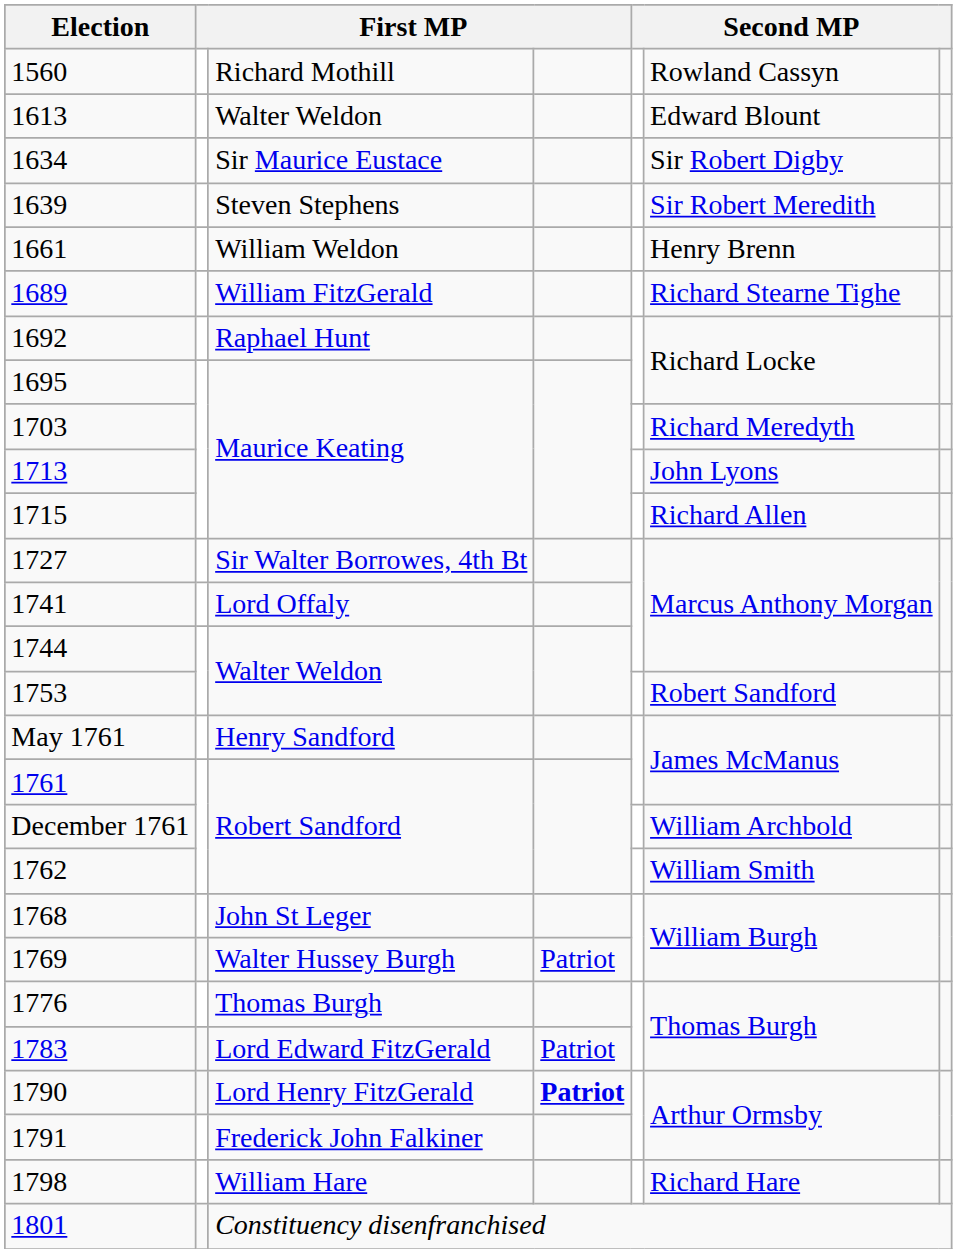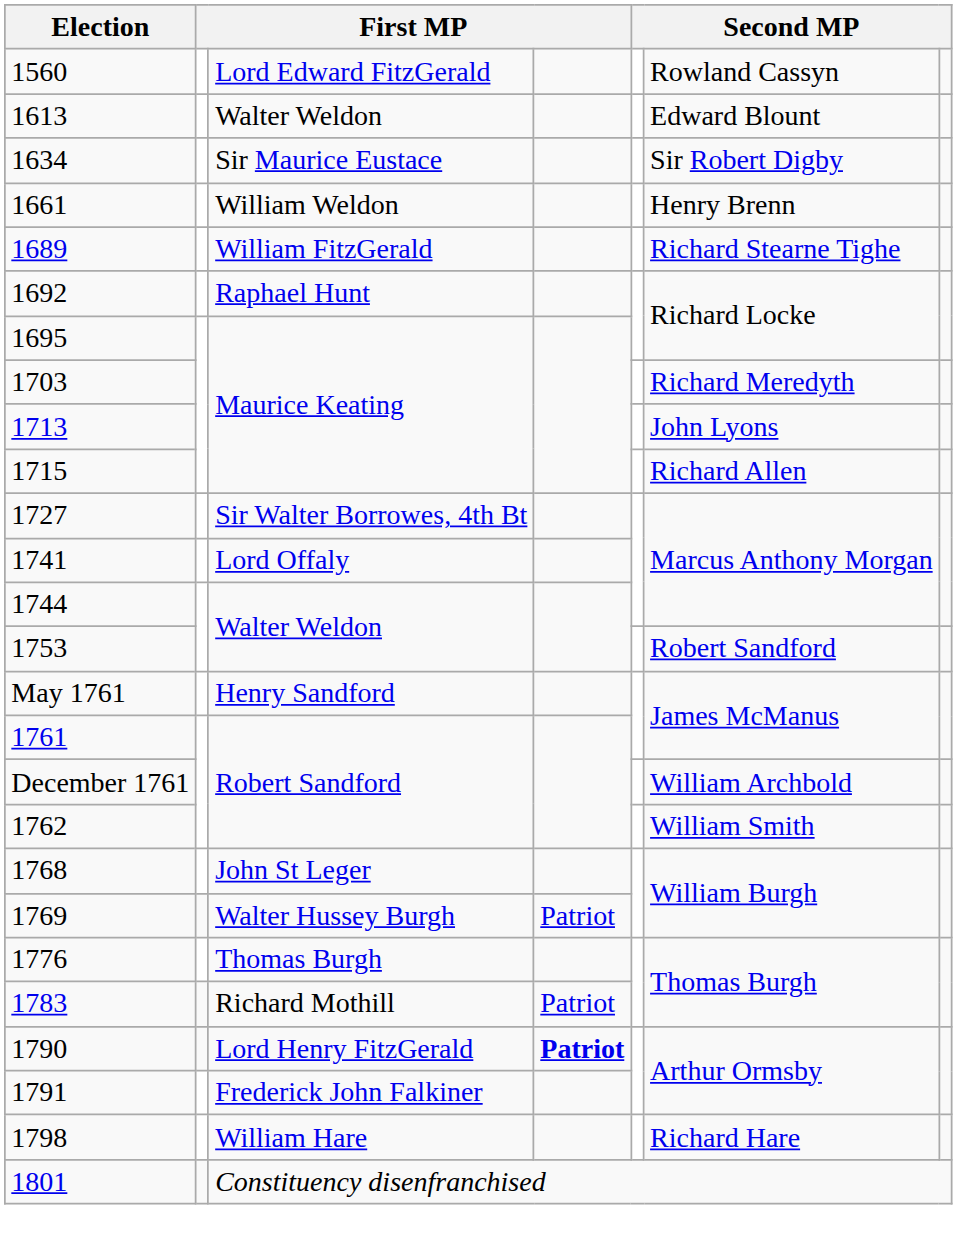(305, 71) Richard Mothill -> (353, 71) Lord Edward FitzGerald
- row: (39, 204)
(353, 1048) Lord Edward FitzGerald -> (305, 1003) Richard Mothill
